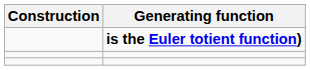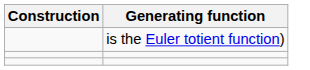(204, 39) bold -> (195, 39) normal
